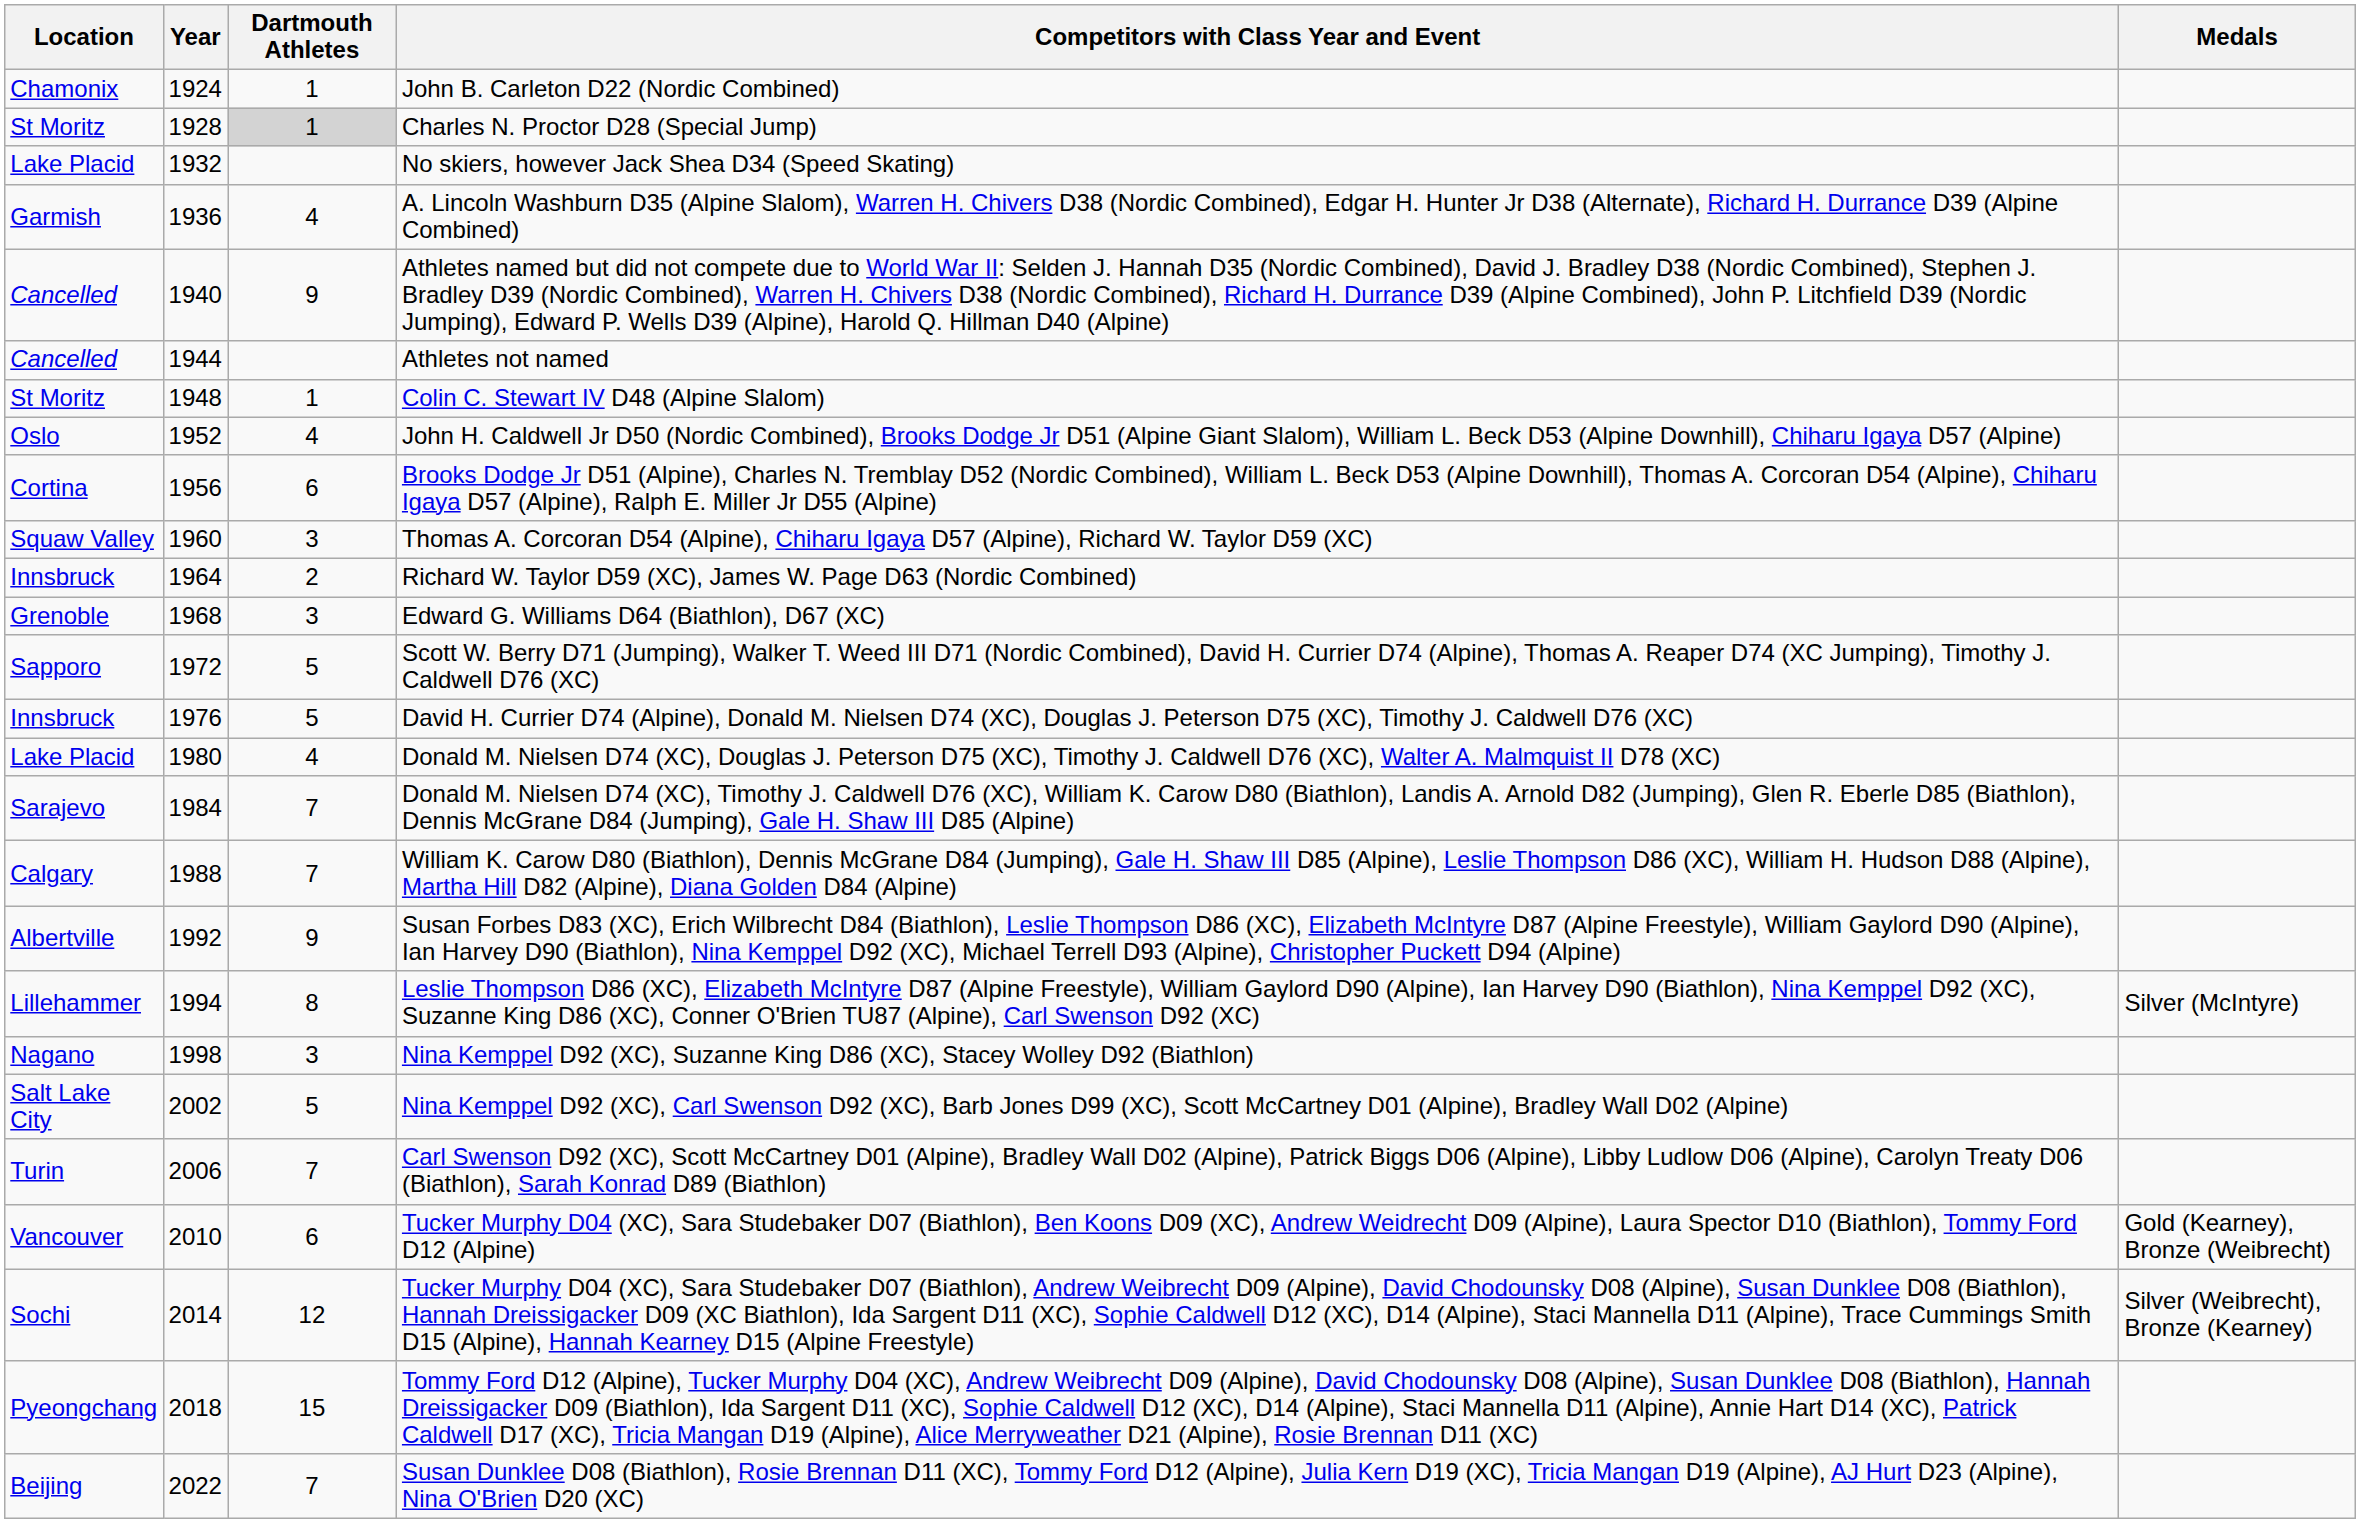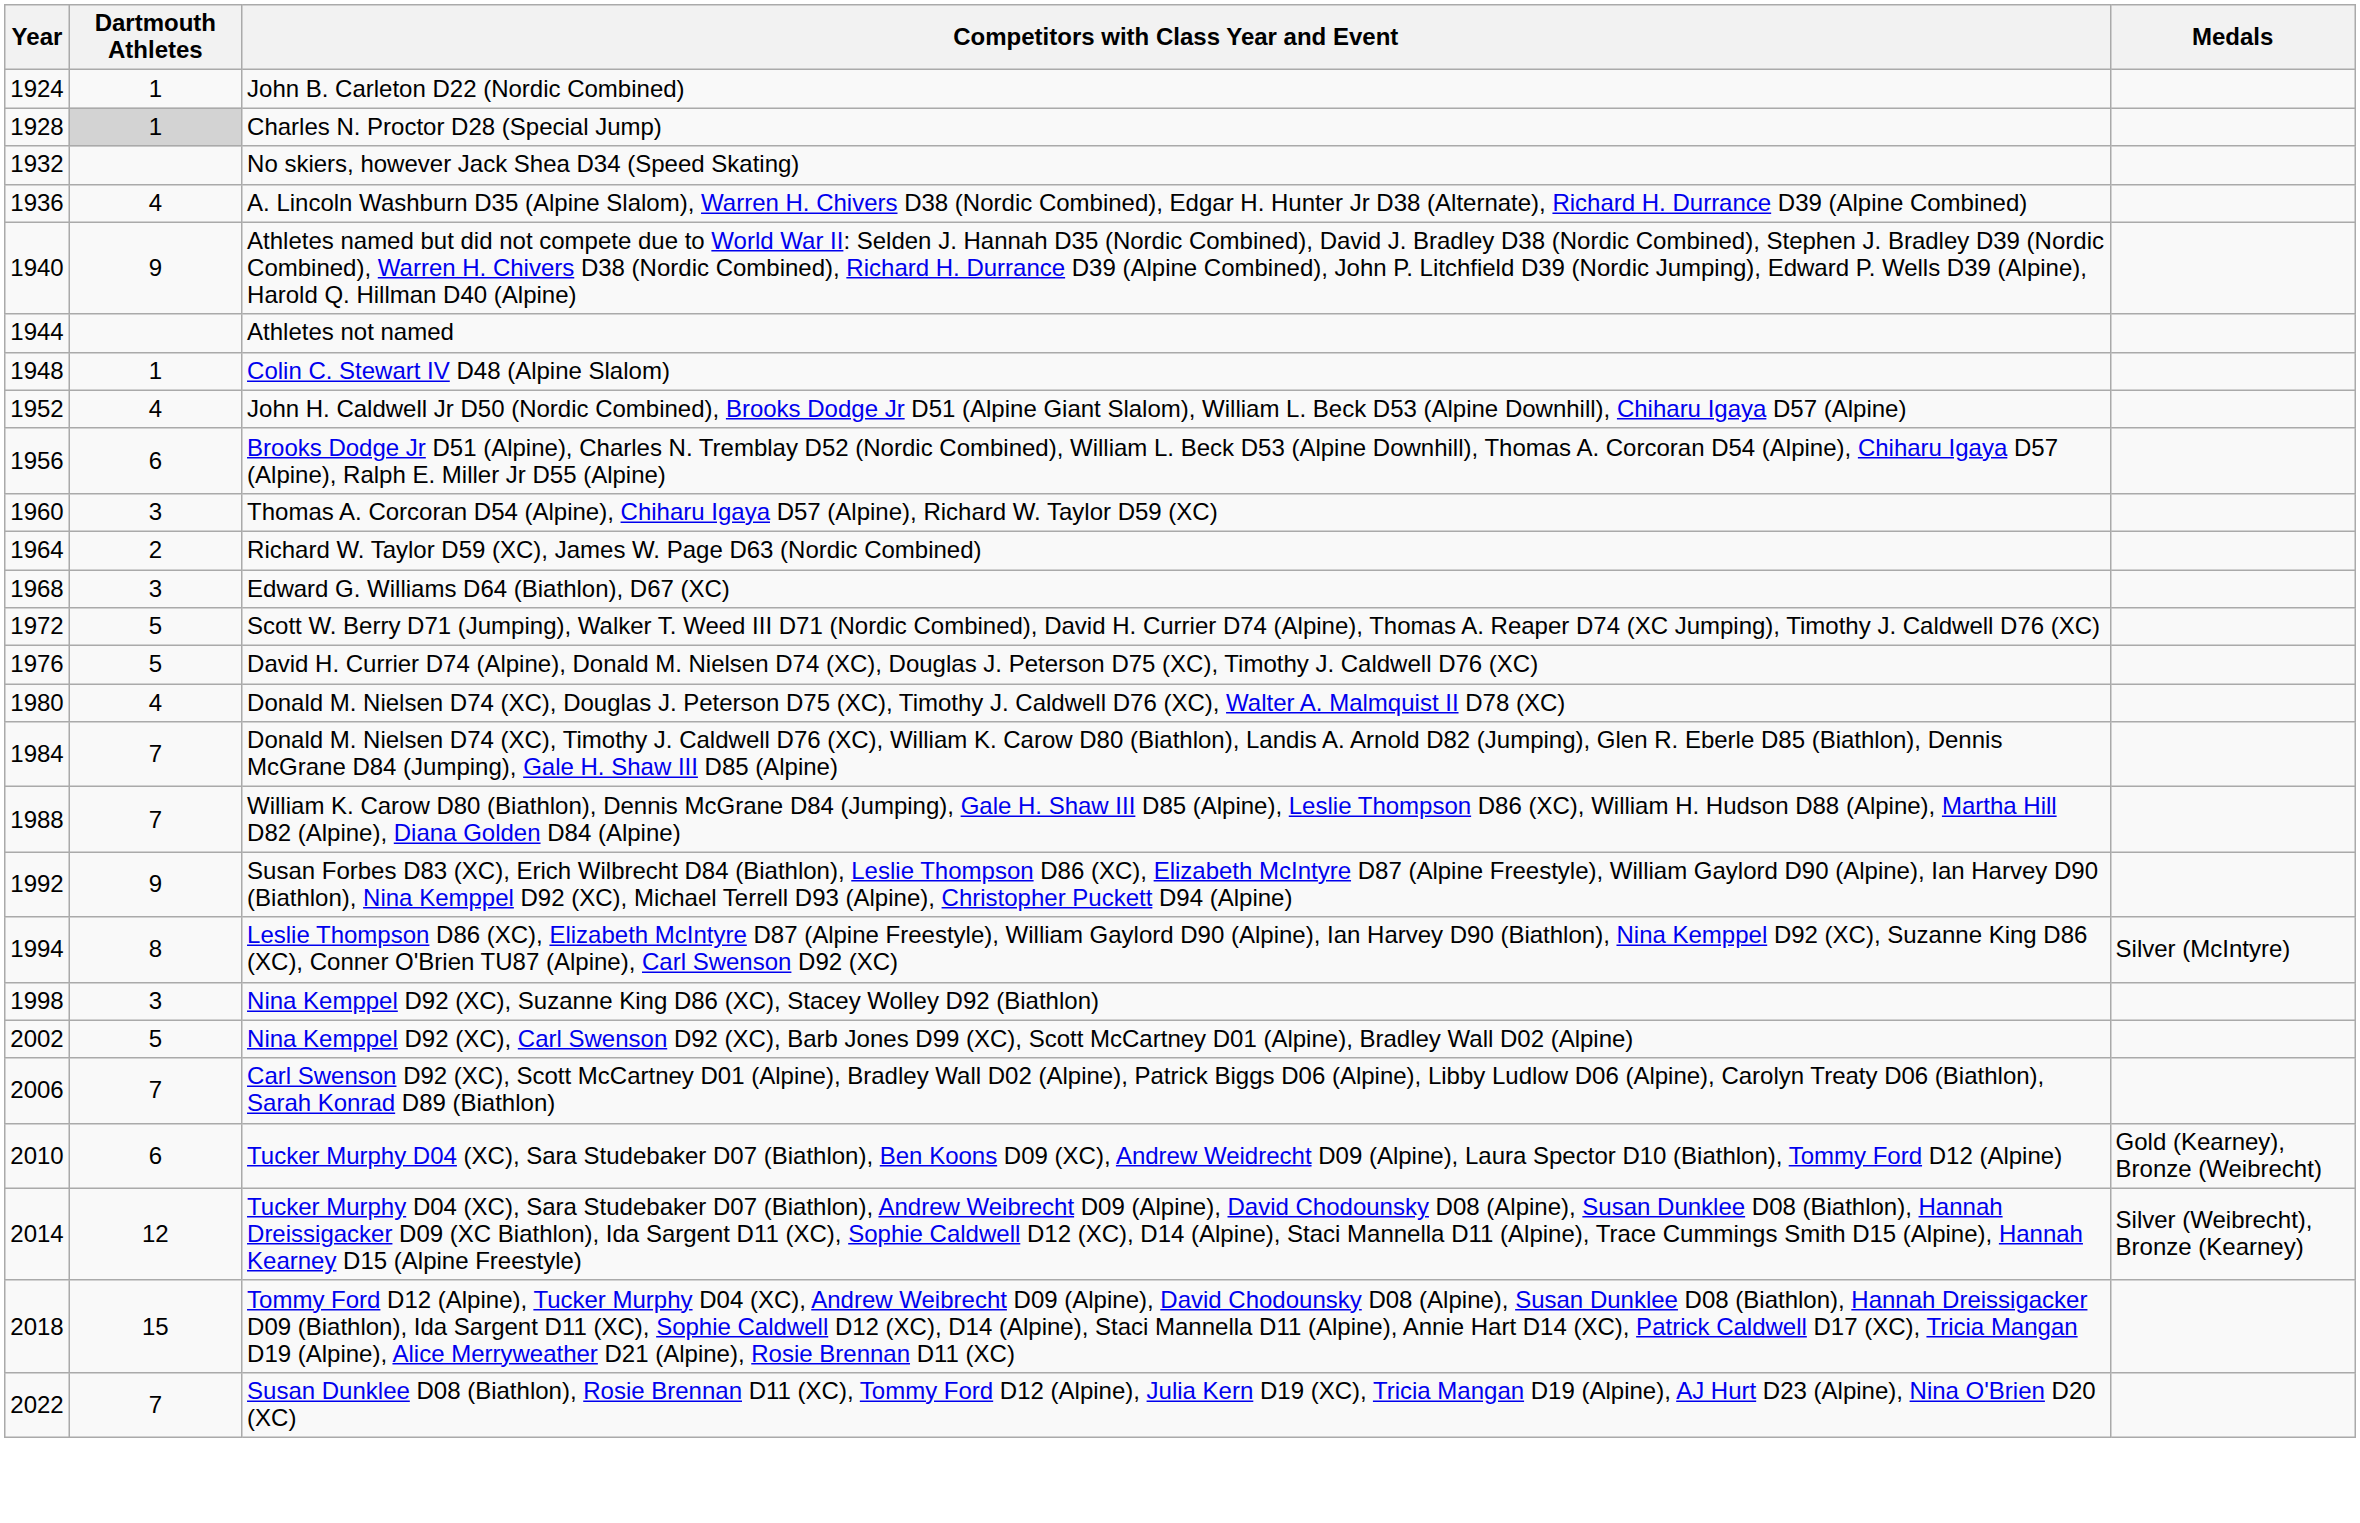- column: (84, 37)
